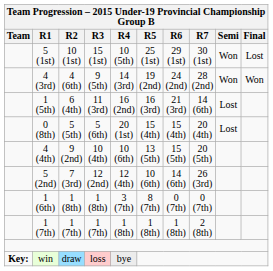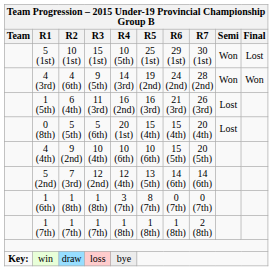(202, 105) 14 (6th) -> (202, 105) 26 (3rd)
(150, 154) 13 (5th) -> (150, 154) 10 (6th)
(150, 179) 10 (6th) -> (150, 179) 13 (5th)
(202, 179) 26 (3rd) -> (202, 179) 14 (6th)
